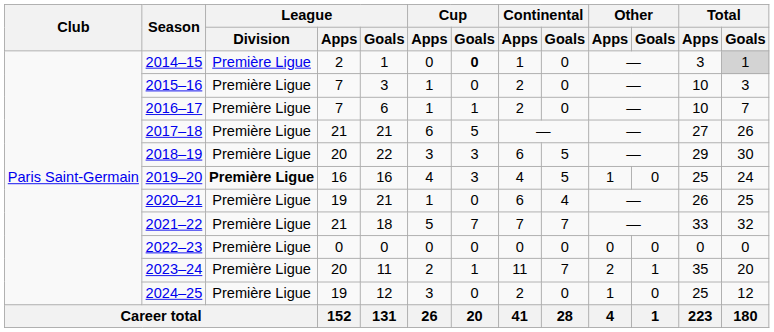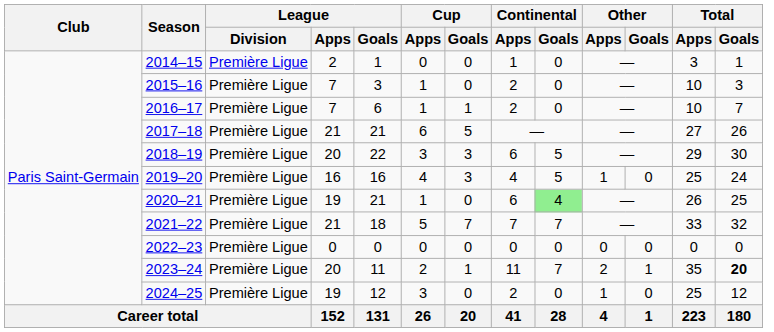(475, 62) bold -> (468, 62) normal
(745, 62) lightgrey background -> (739, 62) no background
(262, 177) bold -> (258, 177) normal
(565, 200) no background -> (558, 200) lightgreen background
(745, 270) normal -> (739, 270) bold
